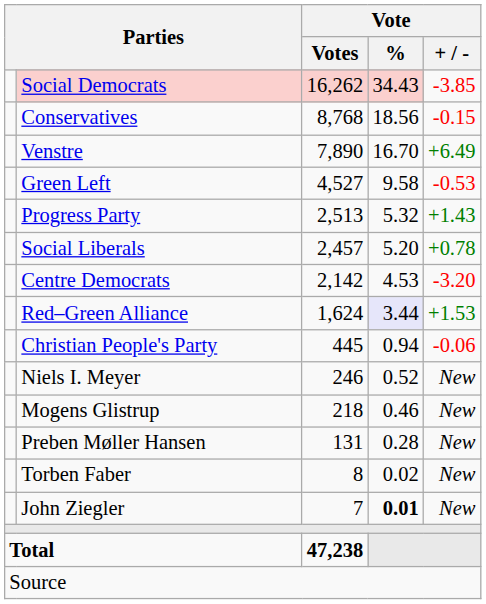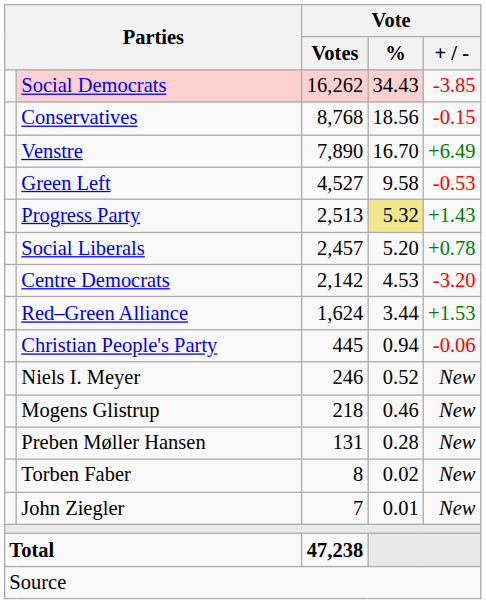(401, 215) no background -> (401, 215) khaki background
(401, 313) lavender background -> (401, 313) no background
(401, 507) bold -> (401, 507) normal
